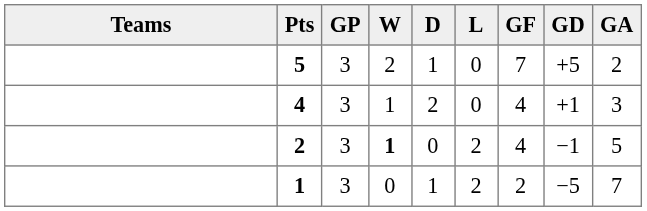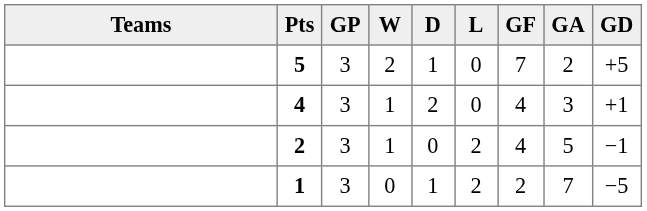columns swapped: (617, 24) <-> (568, 24)
(390, 145) bold -> (390, 145) normal
